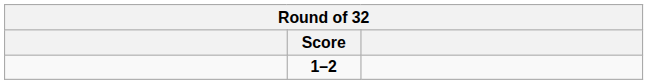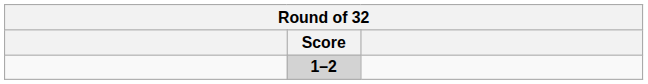(324, 68) no background -> (324, 68) lightgrey background
